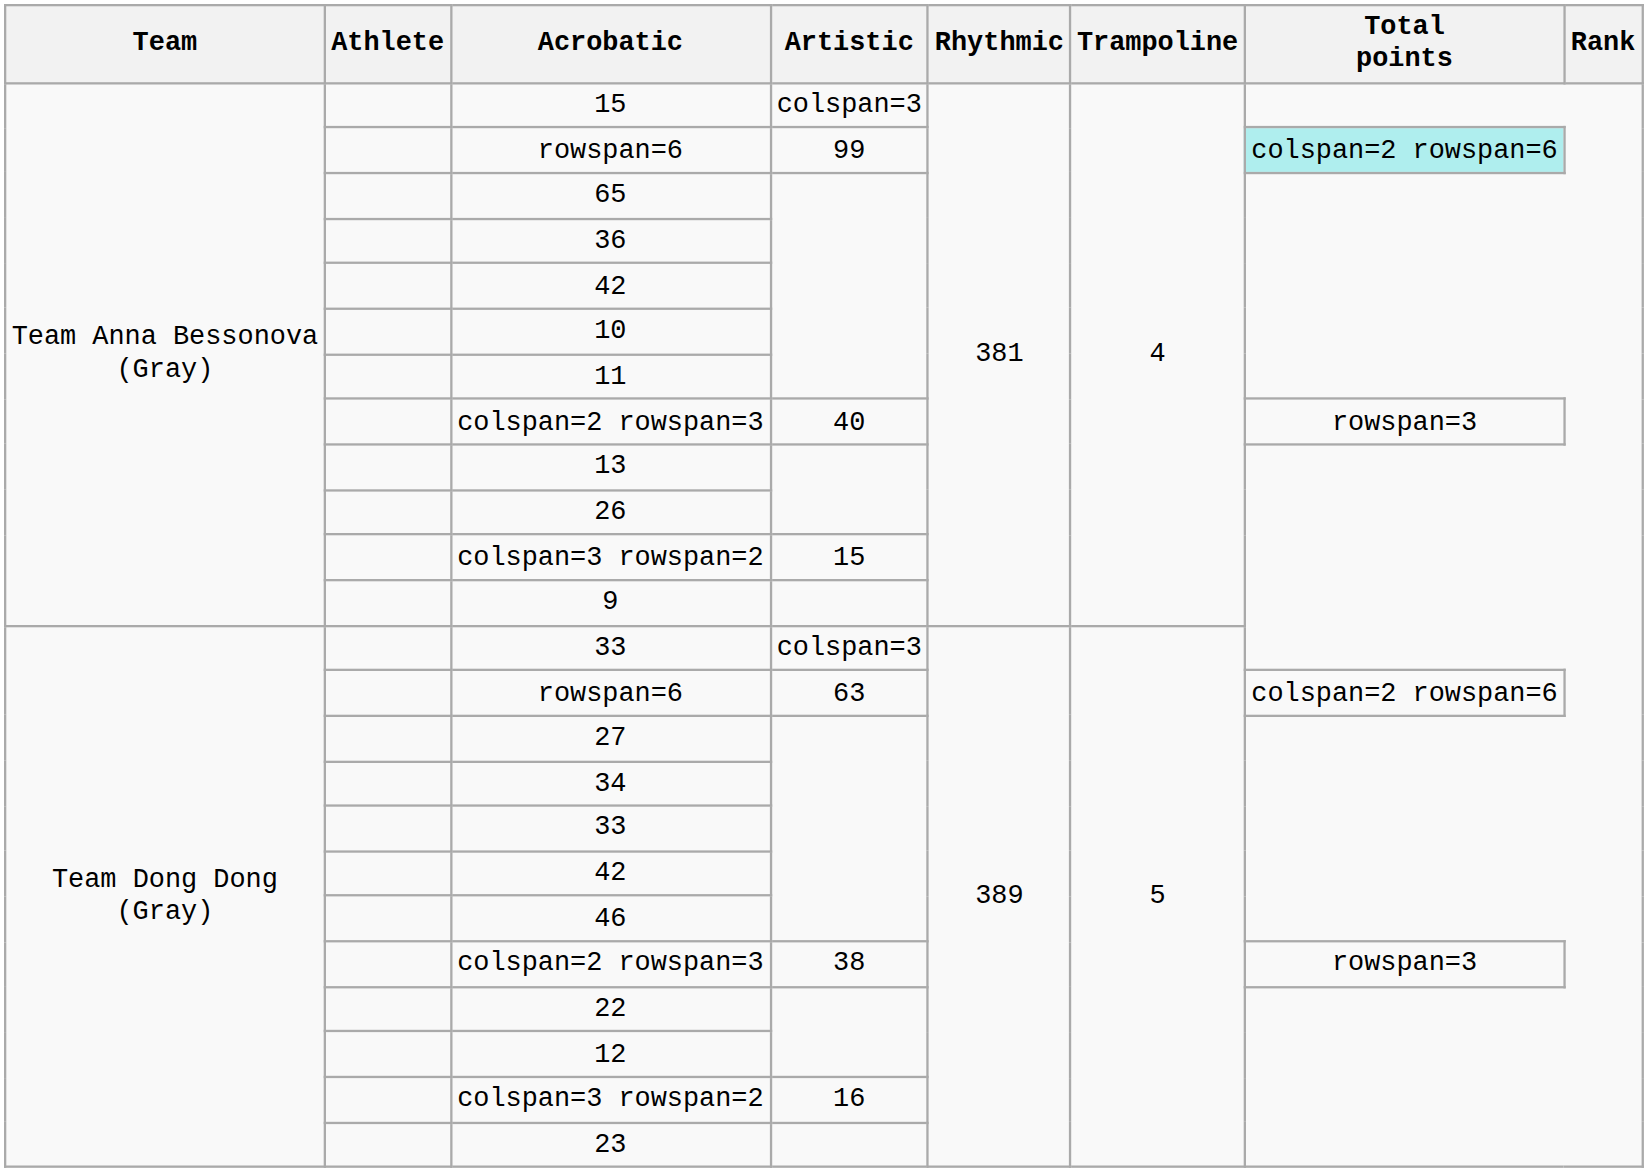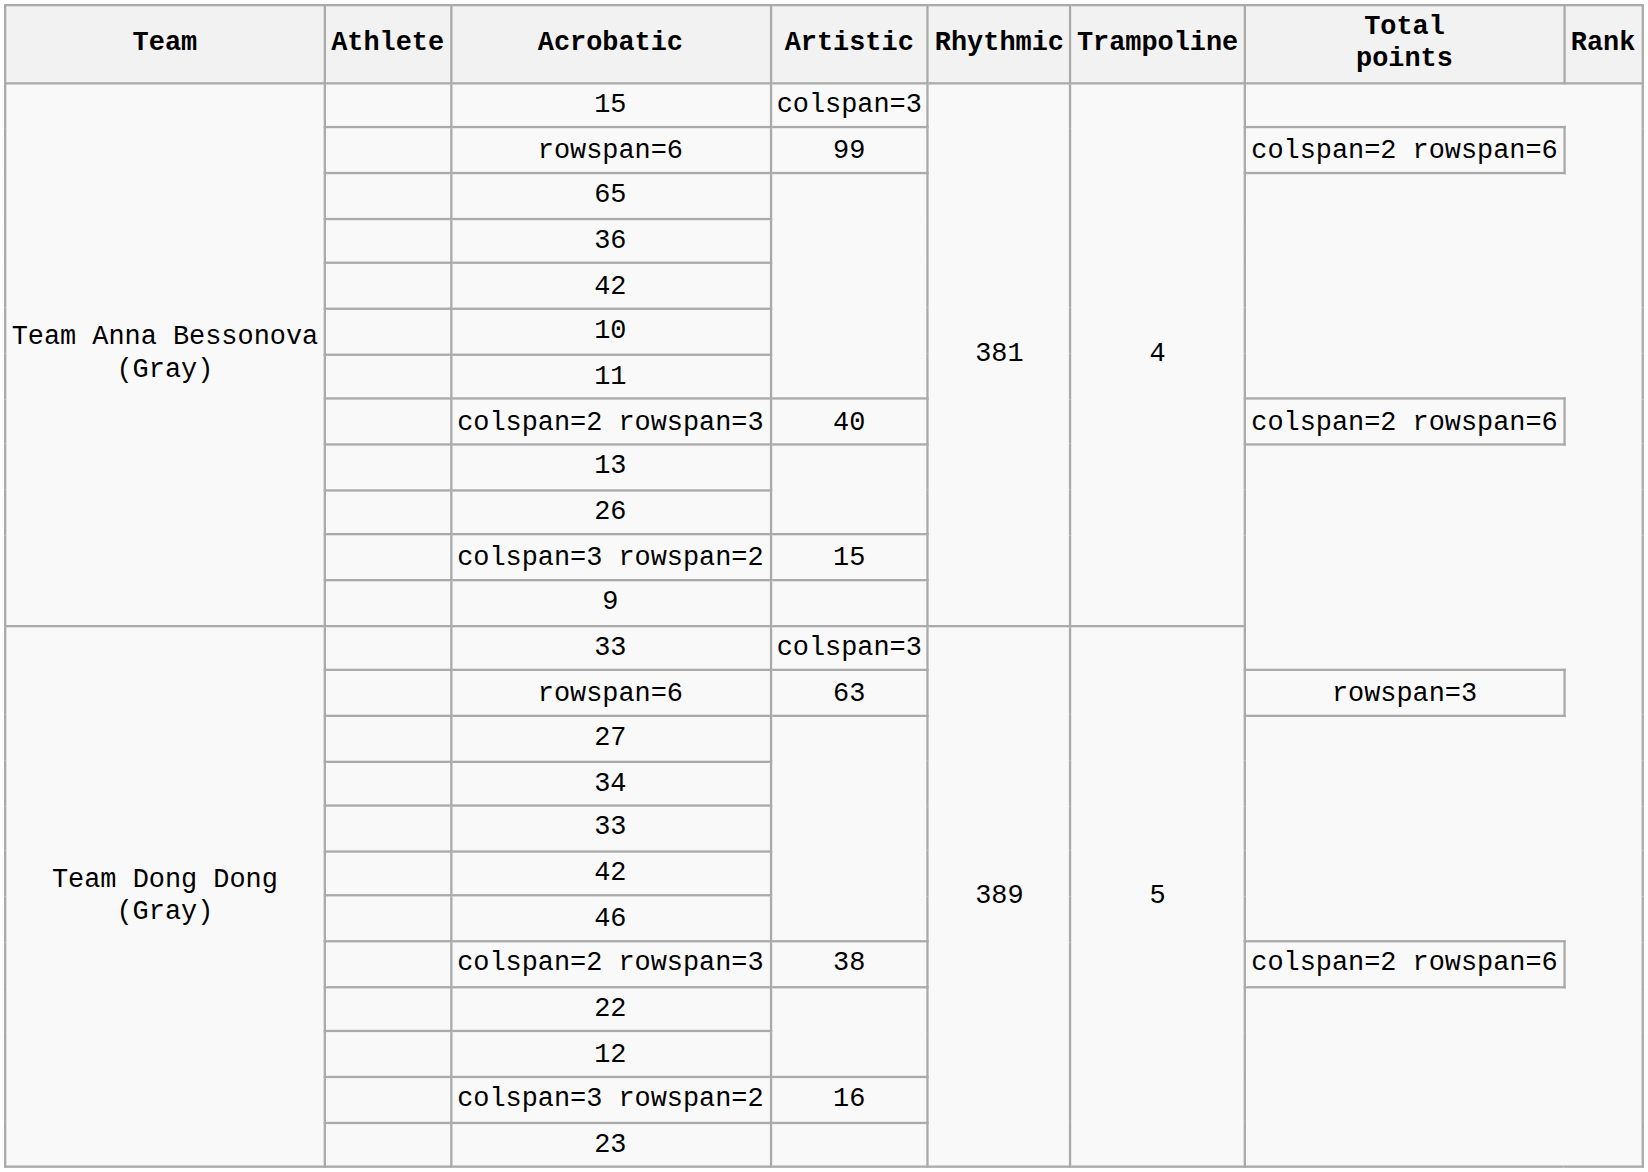(1405, 150) paleturquoise background -> (1405, 150) no background
(1404, 421) rowspan=3 -> (1405, 421) colspan=2 rowspan=6
(1405, 693) colspan=2 rowspan=6 -> (1404, 693) rowspan=3
(1404, 964) rowspan=3 -> (1405, 964) colspan=2 rowspan=6
